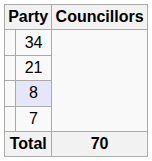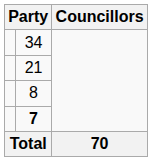(34, 93) lavender background -> (34, 93) no background
(34, 118) normal -> (34, 118) bold
